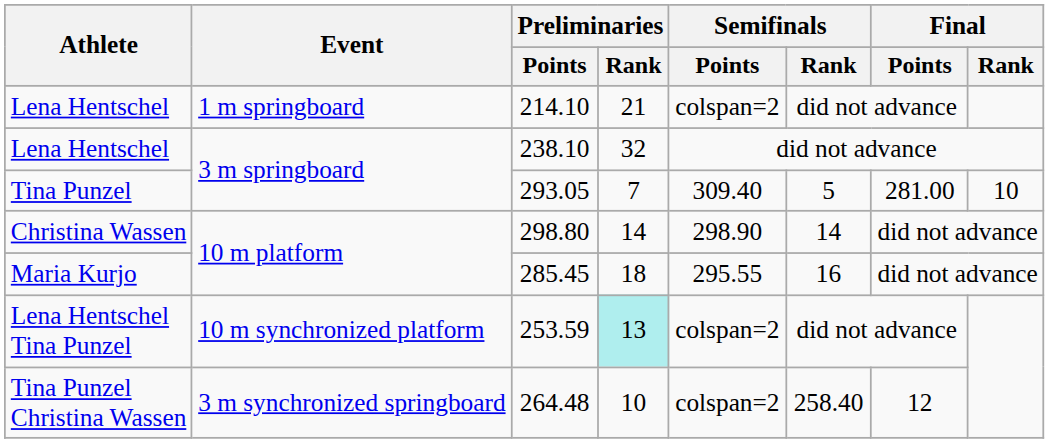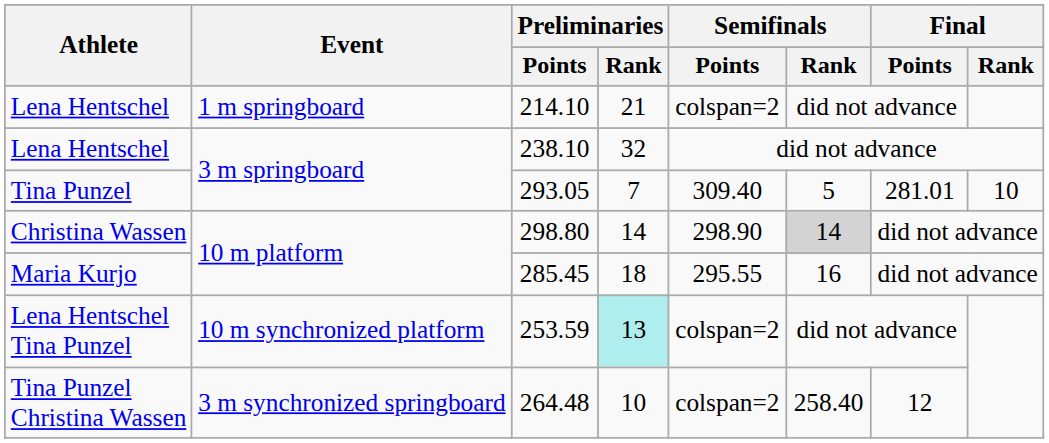(920, 190) 281.00 -> (920, 190) 281.01
(828, 232) no background -> (828, 232) lightgrey background
